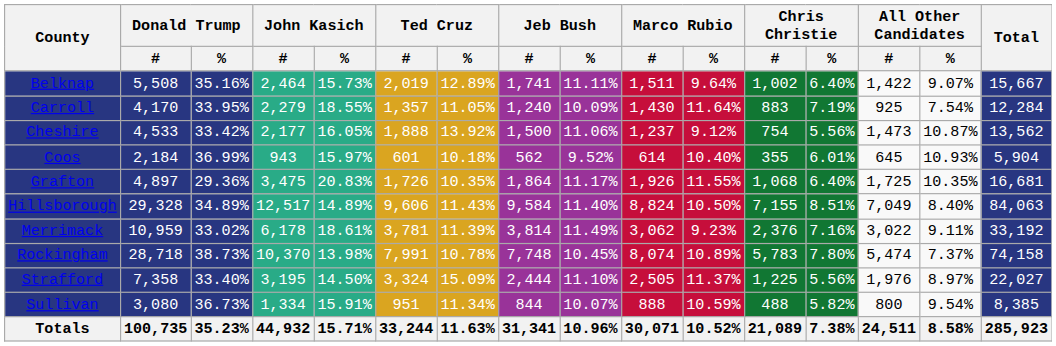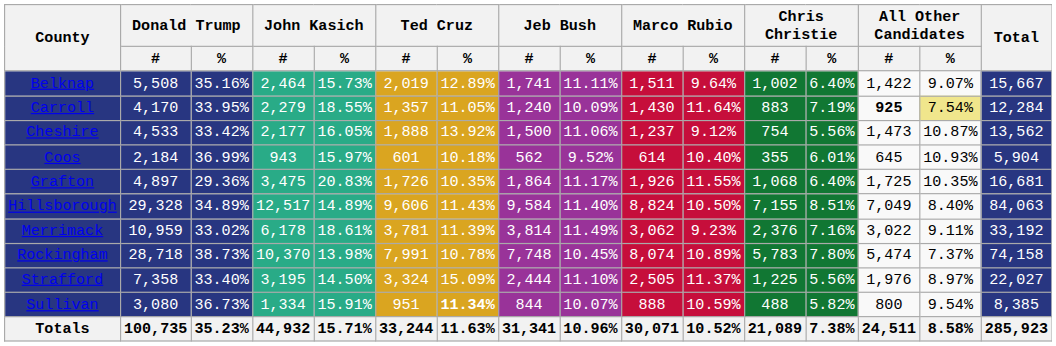(889, 108) normal -> (889, 108) bold
(950, 108) no background -> (950, 108) khaki background
(468, 305) normal -> (468, 305) bold
